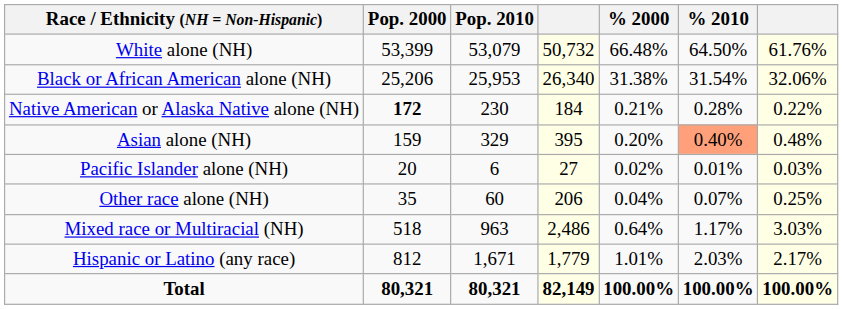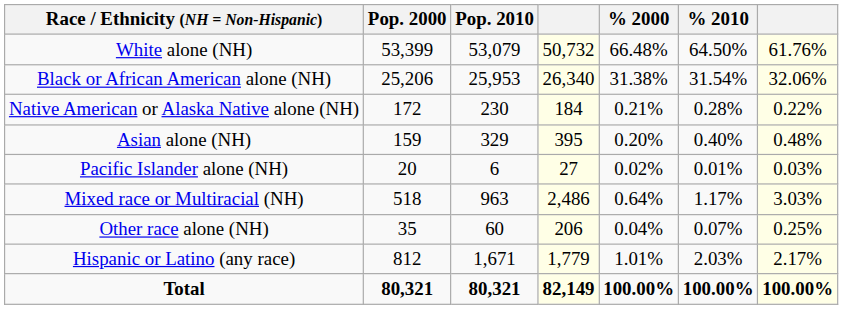(407, 109) bold -> (407, 109) normal
(718, 139) lightsalmon background -> (718, 139) no background
rows swapped: (184, 199) <-> (184, 229)
